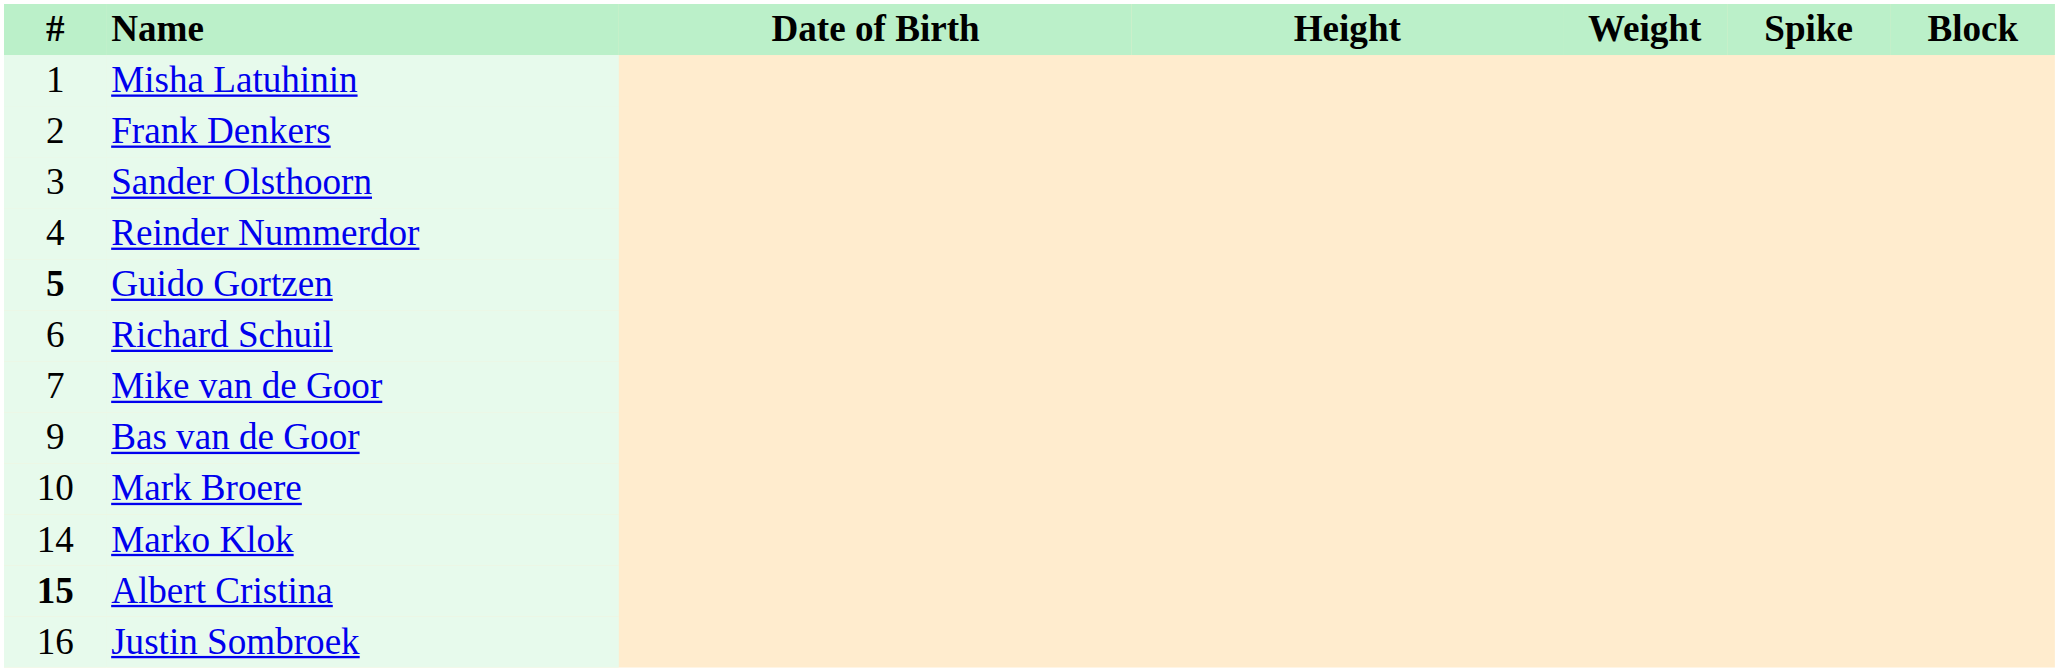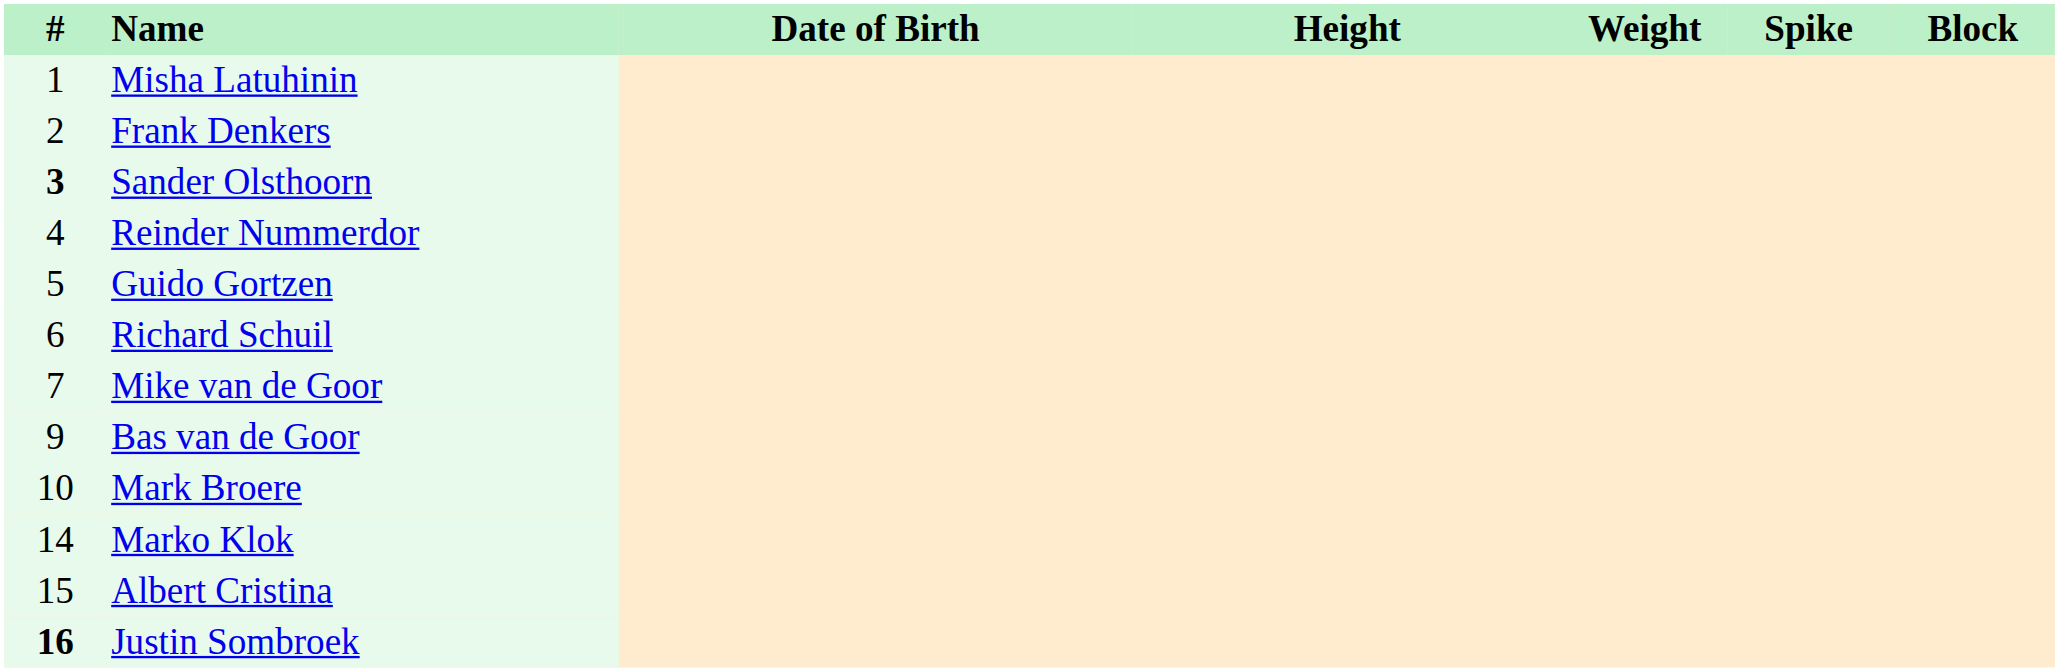(55, 181) normal -> (55, 181) bold
(55, 284) bold -> (55, 284) normal
(55, 590) bold -> (55, 590) normal
(55, 641) normal -> (55, 641) bold
